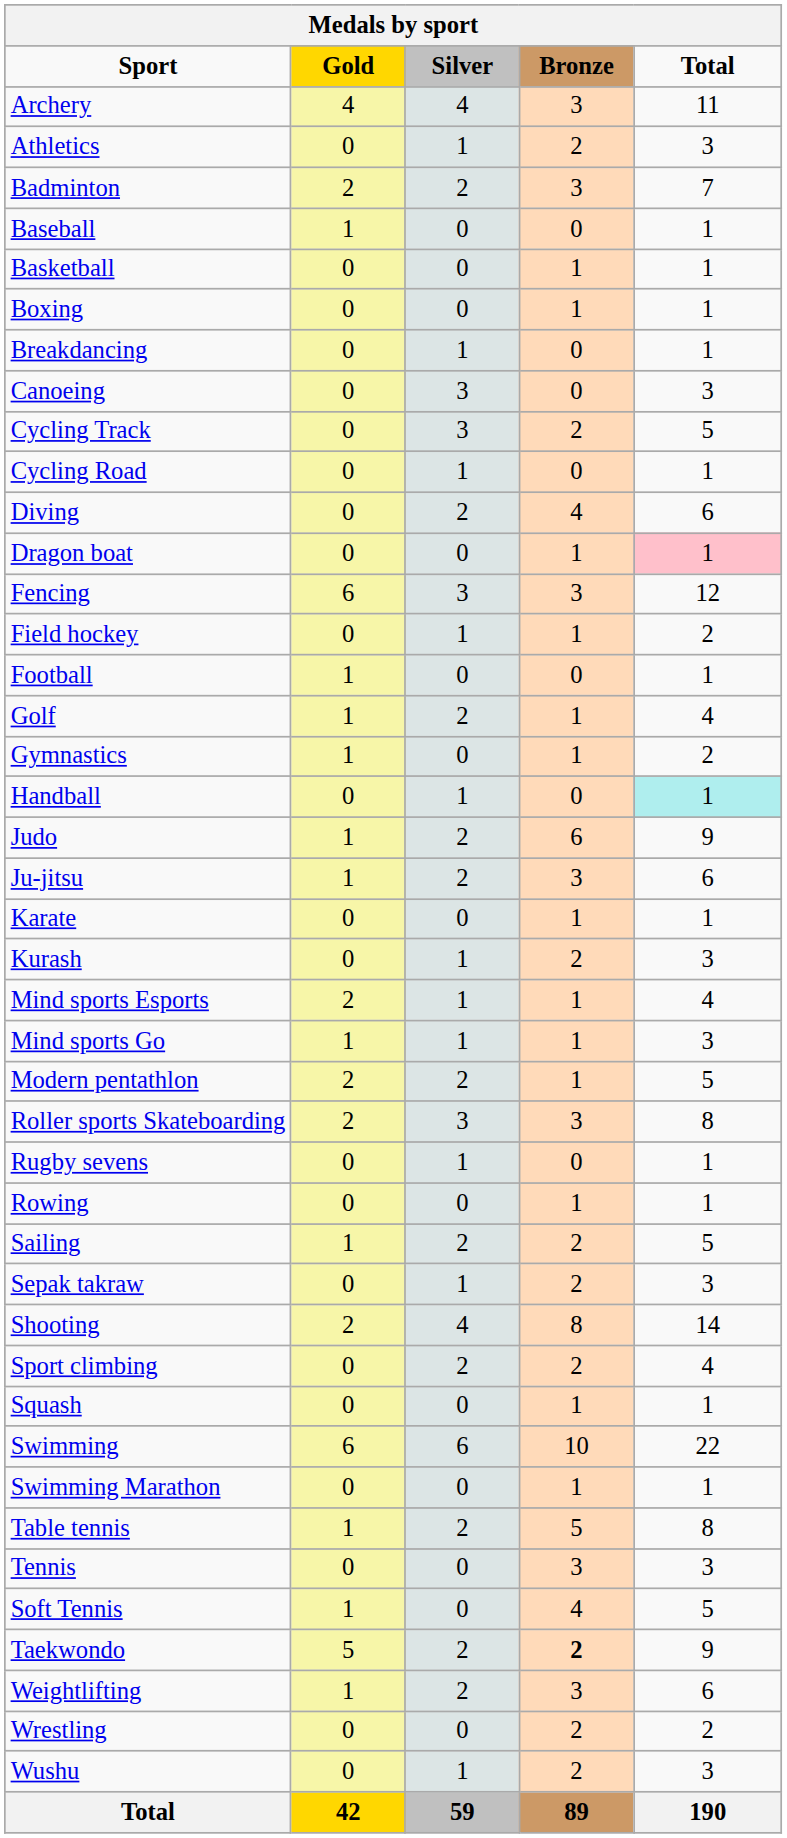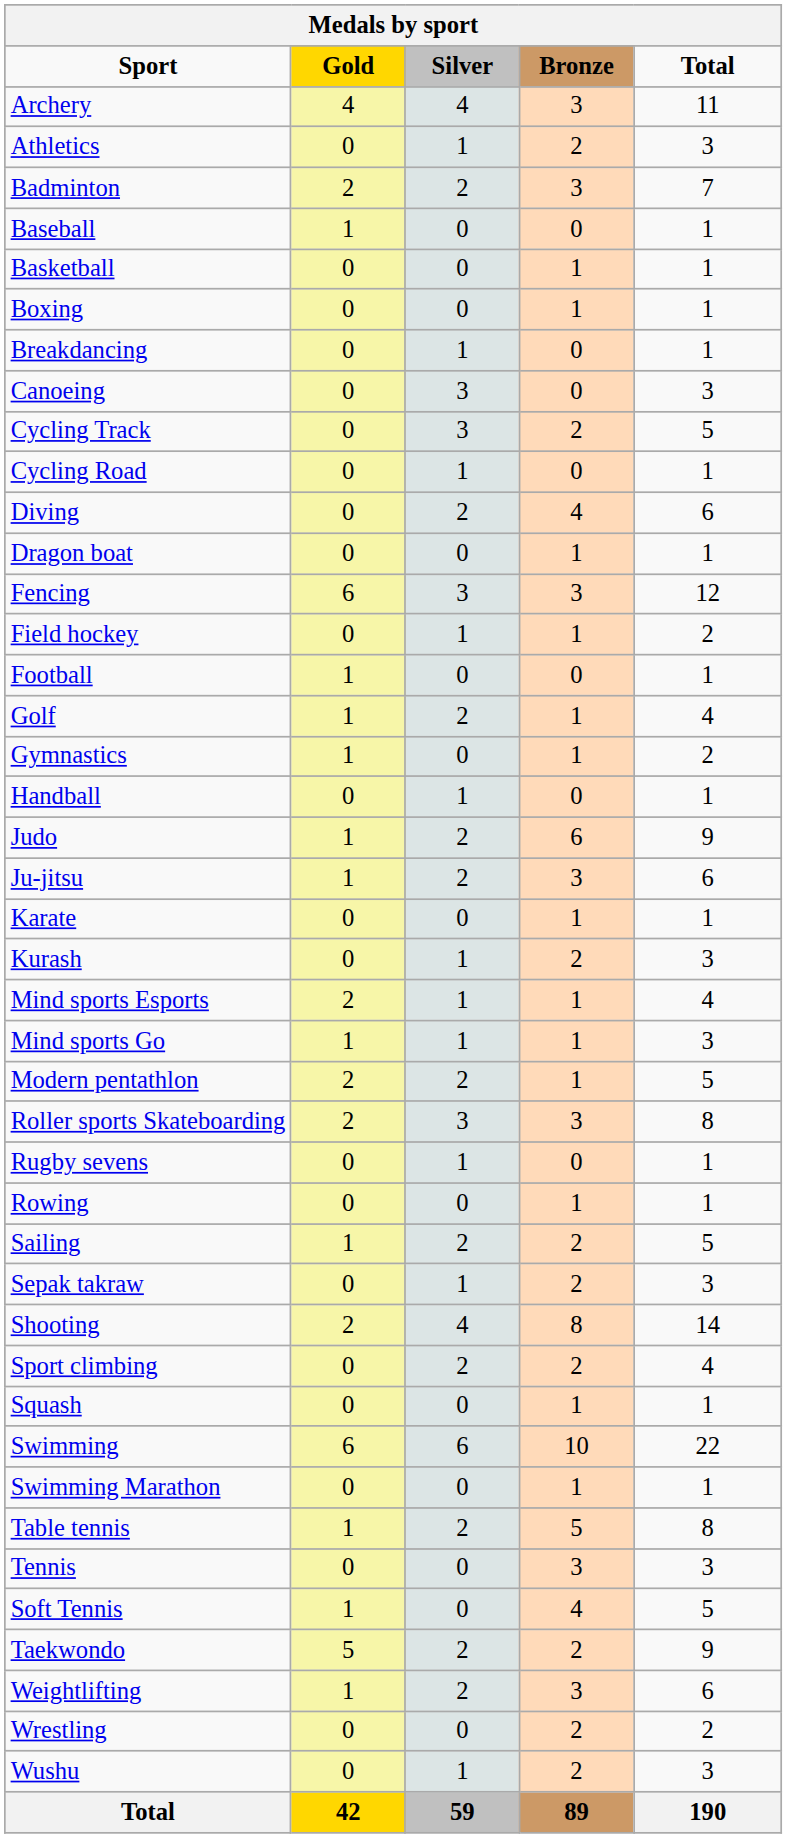(708, 553) pink background -> (708, 553) no background
(708, 796) paleturquoise background -> (708, 796) no background
(577, 1649) bold -> (577, 1649) normal
